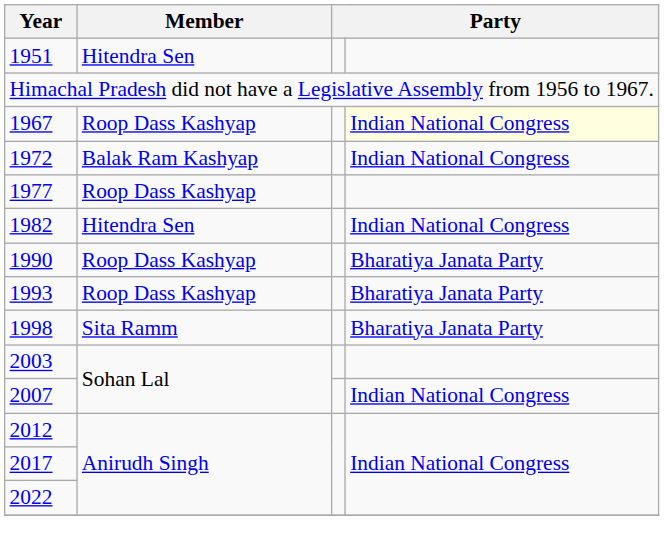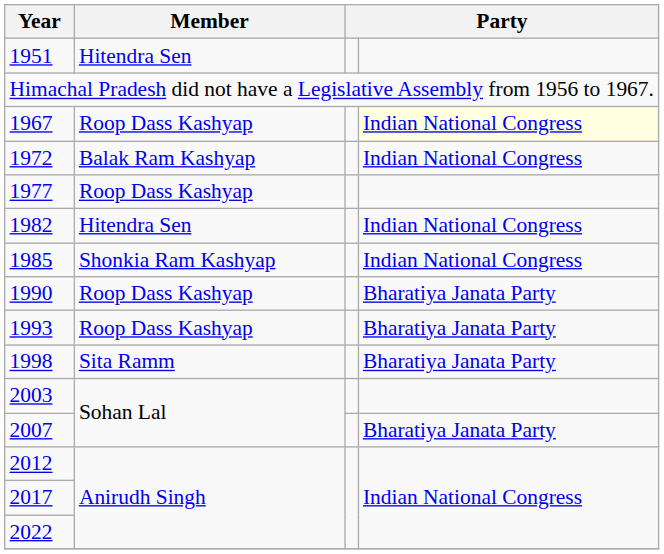+ row: (31, 259)
(460, 395) Indian National Congress -> (459, 429) Bharatiya Janata Party
